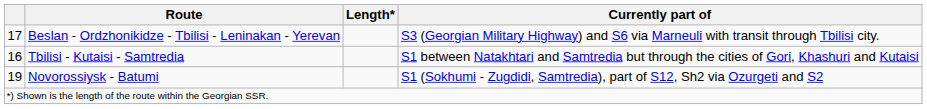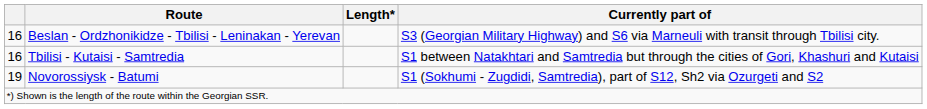(15, 35) 17 -> (15, 35) 16
